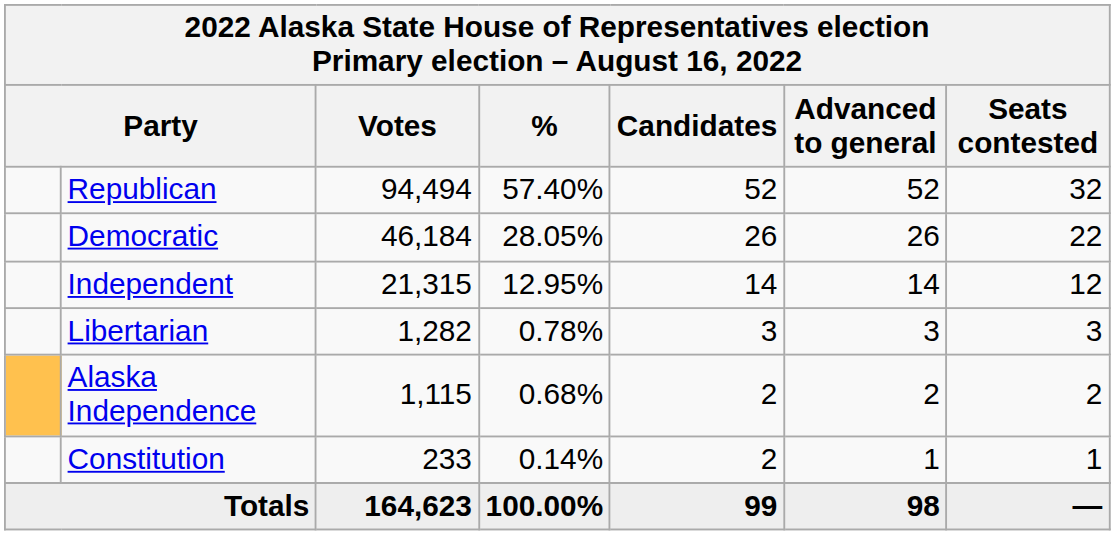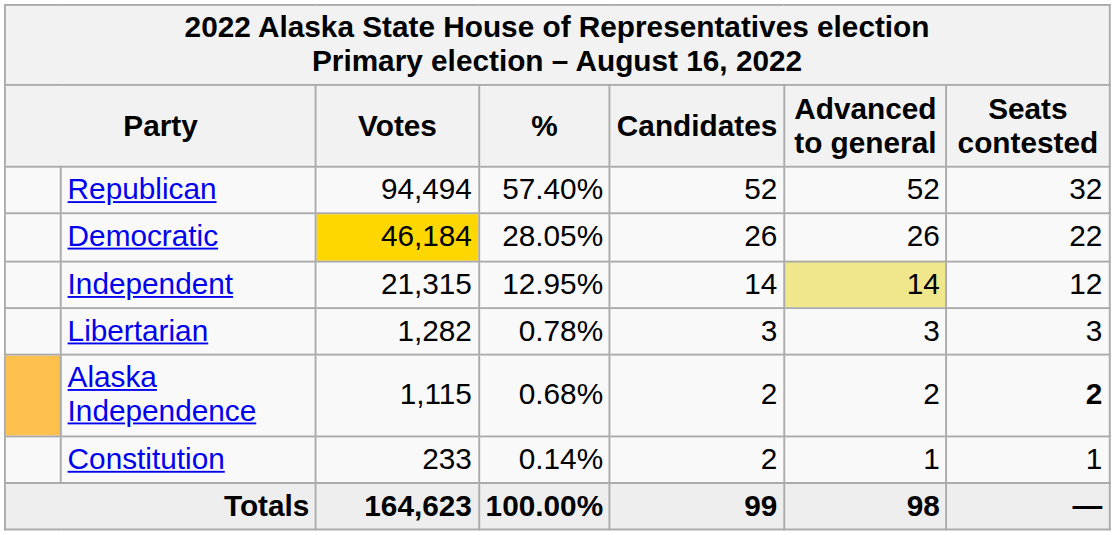(426, 236) no background -> (426, 236) gold background
(923, 283) no background -> (923, 283) khaki background
(1094, 394) normal -> (1094, 394) bold
